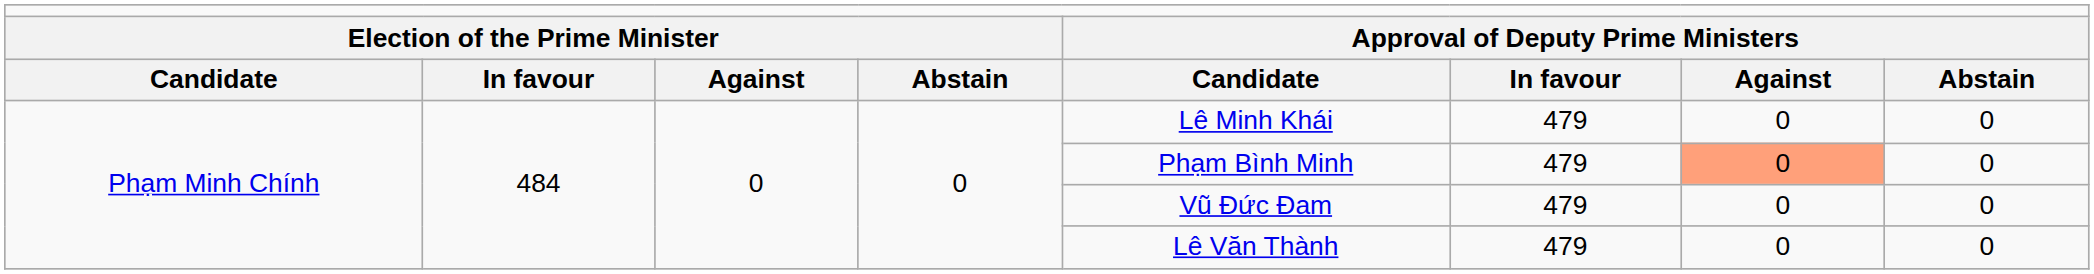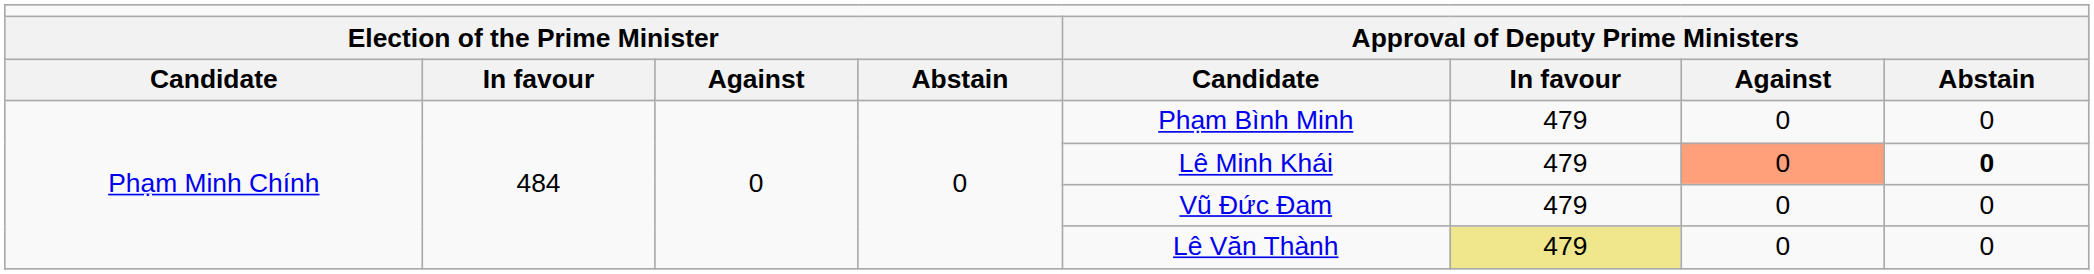(1256, 121) Lê Minh Khái -> (1256, 121) Phạm Bình Minh
(1256, 163) Phạm Bình Minh -> (1256, 163) Lê Minh Khái
(1987, 163) normal -> (1987, 163) bold
(1565, 246) no background -> (1565, 246) khaki background
